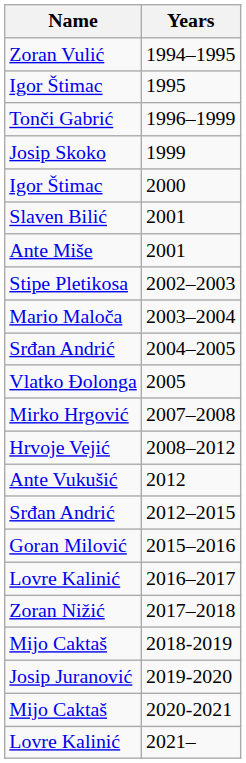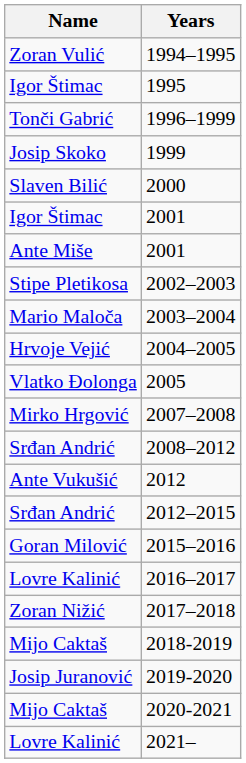(56, 185) Igor Štimac -> (58, 185) Slaven Bilić
(58, 217) Slaven Bilić -> (56, 217) Igor Štimac
(62, 349) Srđan Andrić -> (60, 349) Hrvoje Vejić
(60, 447) Hrvoje Vejić -> (62, 447) Srđan Andrić
